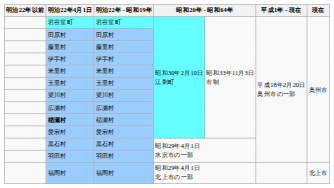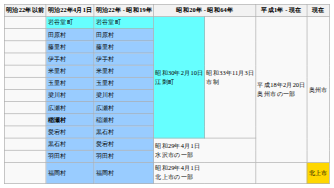(105, 132) 愛宕村 -> (105, 132) 黒石村
(105, 144) 黒石村 -> (105, 144) 愛宕村
(318, 173) no background -> (318, 173) gold background
